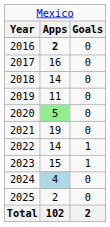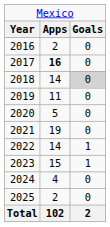(55, 46) bold -> (55, 46) normal
(55, 63) normal -> (55, 63) bold
(88, 80) no background -> (88, 80) lightgrey background
(55, 113) lightgreen background -> (55, 113) no background
(55, 180) lightblue background -> (55, 180) no background
